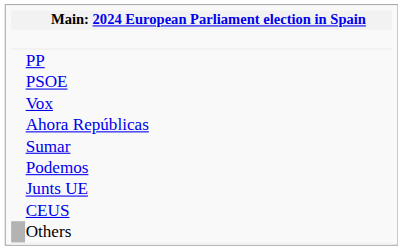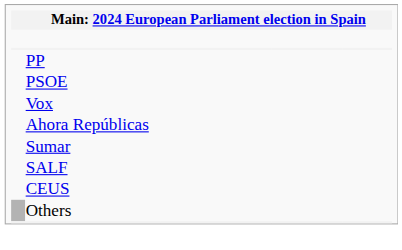+ row: (18, 168)
- row: (18, 168)
- row: (18, 190)
